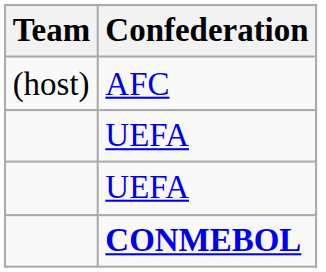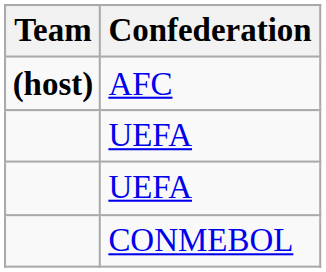(51, 82) normal -> (53, 82) bold
(203, 239) bold -> (201, 239) normal
